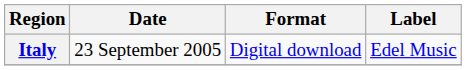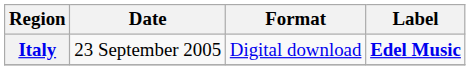(413, 49) normal -> (415, 49) bold
